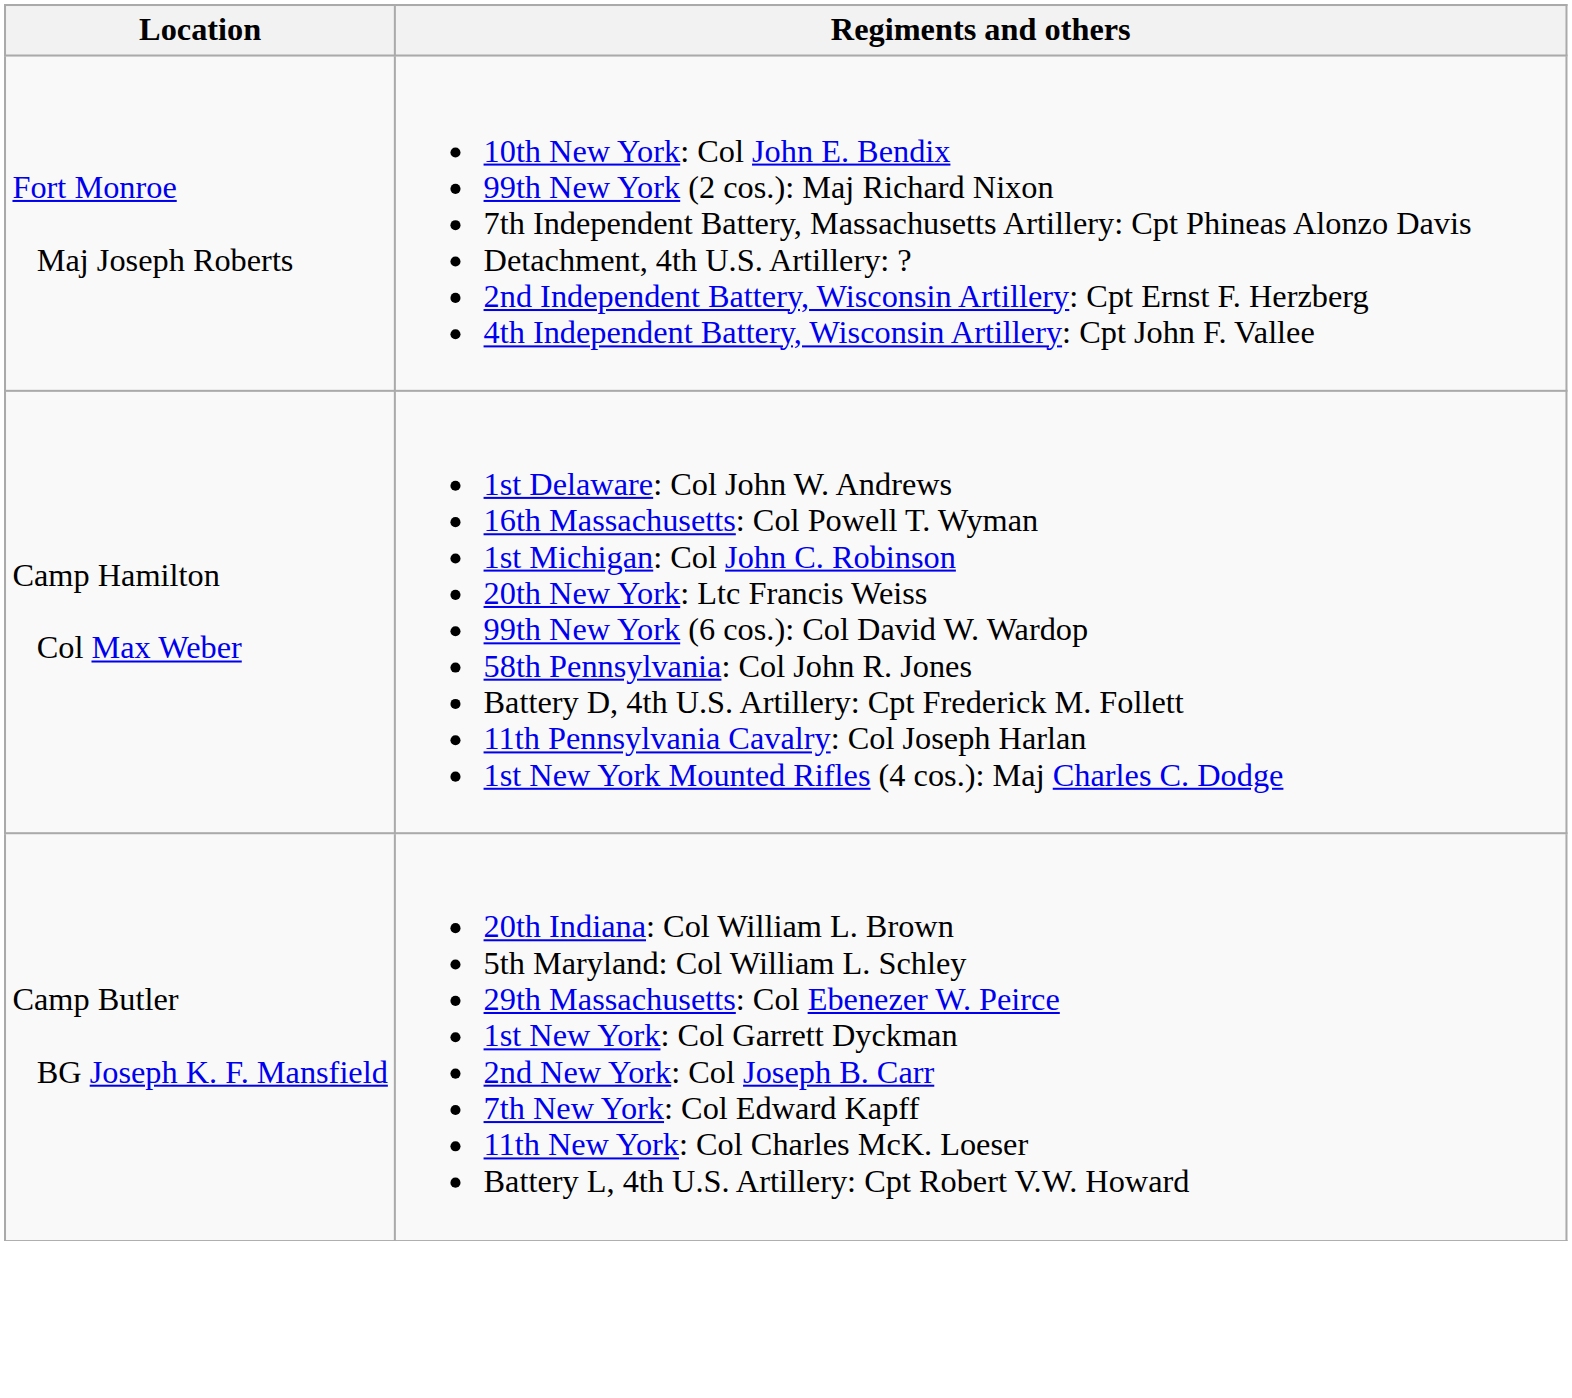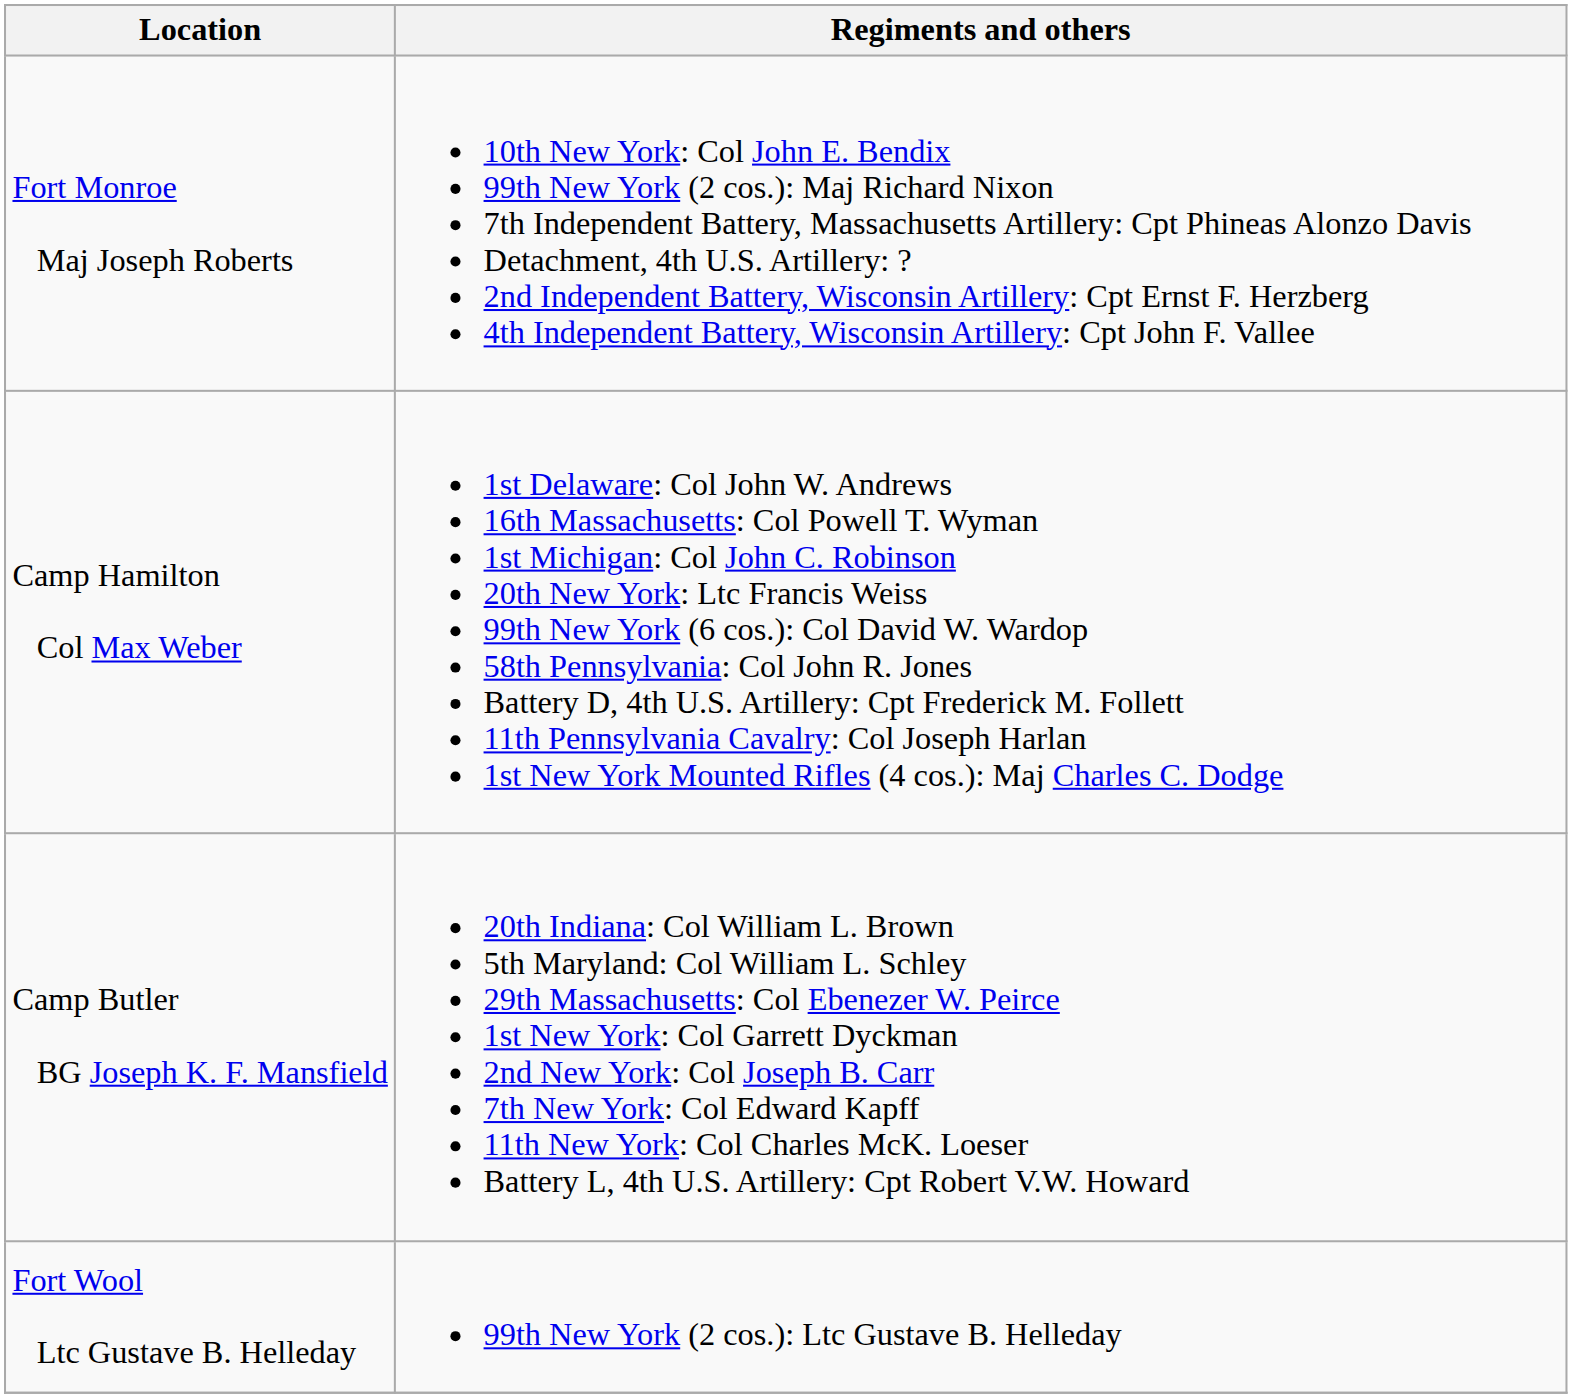+ row: (184, 1315)
